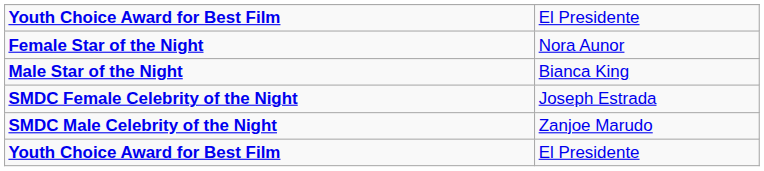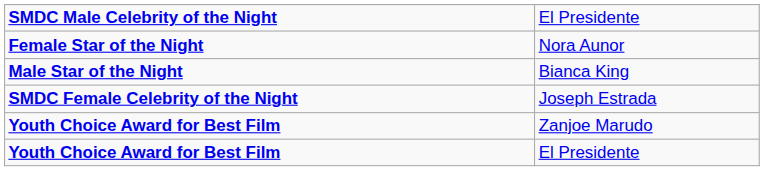(144, 17) Youth Choice Award for Best Film -> (143, 17) SMDC Male Celebrity of the Night
(143, 125) SMDC Male Celebrity of the Night -> (144, 125) Youth Choice Award for Best Film
